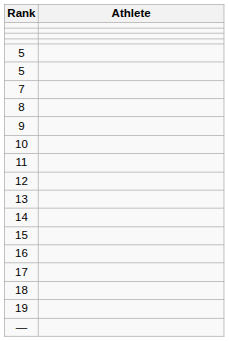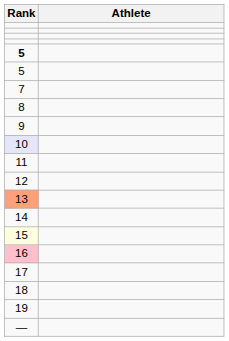(21, 53) normal -> (21, 53) bold
(21, 144) no background -> (21, 144) lavender background
(21, 199) no background -> (21, 199) lightsalmon background
(21, 235) no background -> (21, 235) lightyellow background
(21, 254) no background -> (21, 254) pink background
